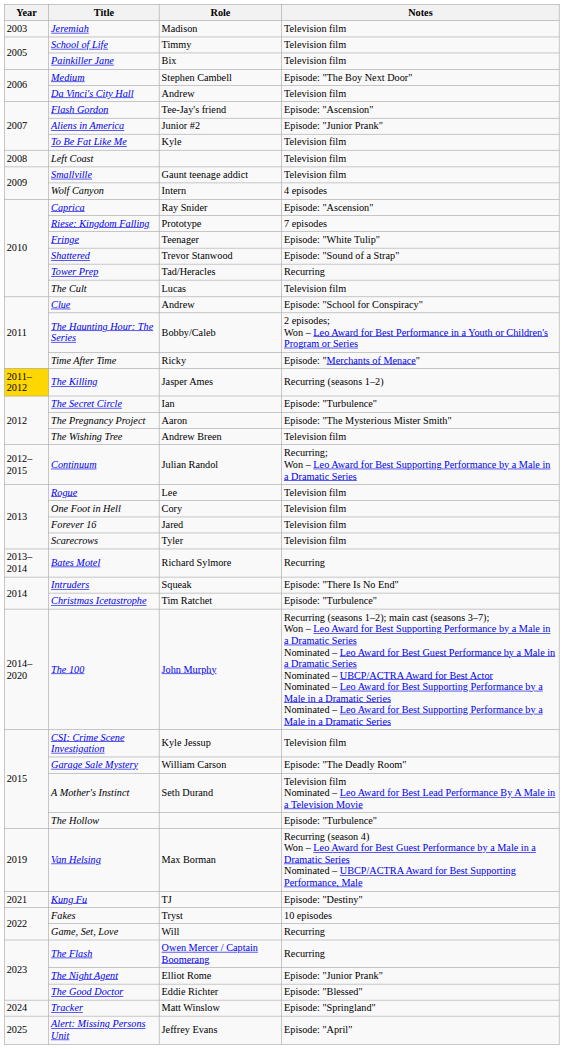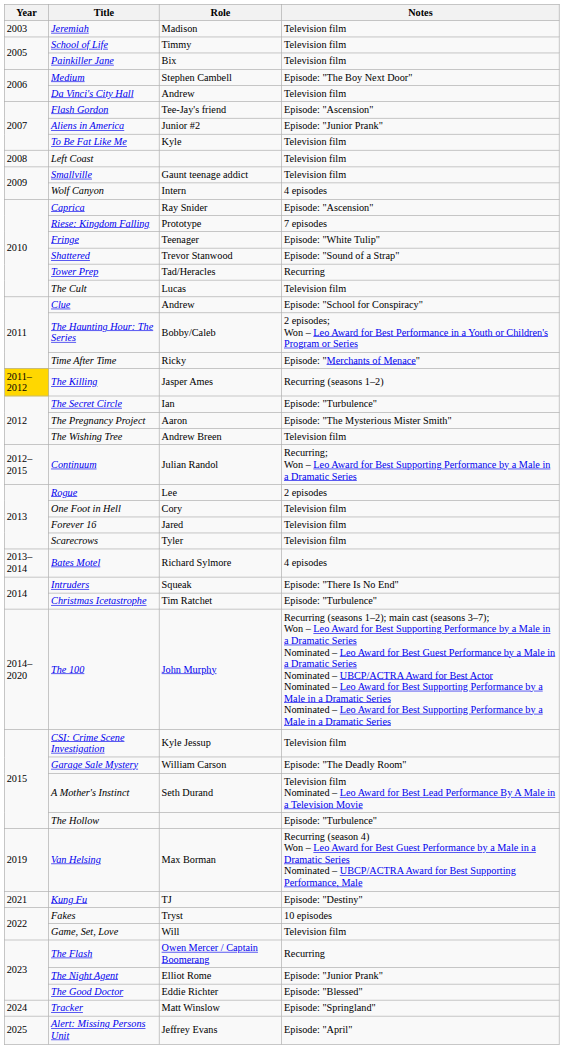(315, 492) Television film -> (305, 492) 2 episodes
(304, 563) Recurring -> (305, 563) 4 episodes
(304, 931) Recurring -> (315, 931) Television film
